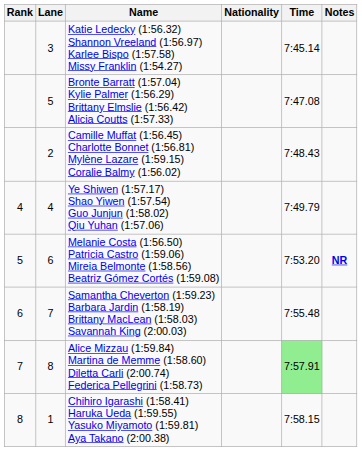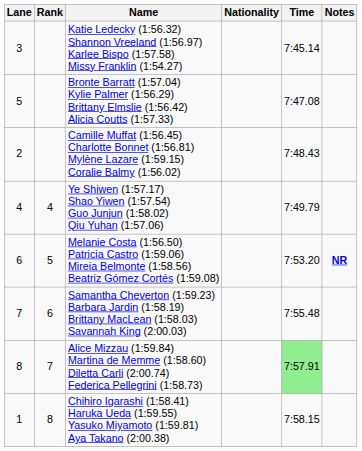columns swapped: (20, 13) <-> (50, 13)
